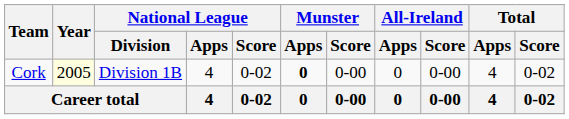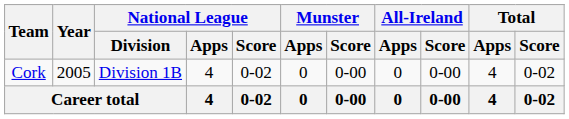(74, 72) lightyellow background -> (74, 72) no background
(303, 72) bold -> (303, 72) normal
